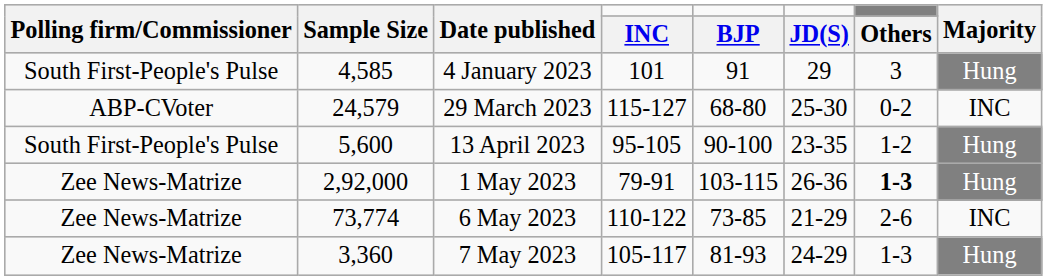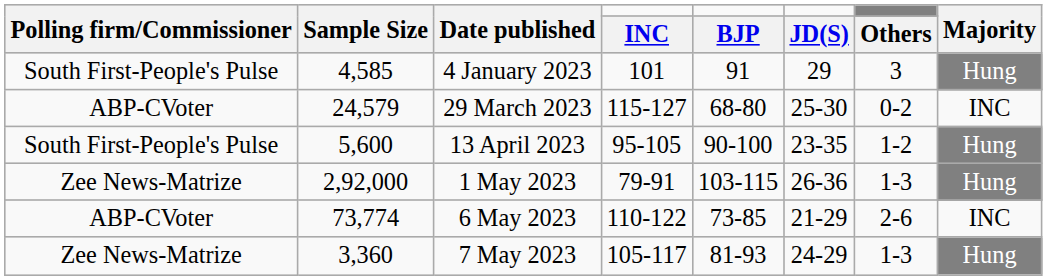(896, 182) bold -> (896, 182) normal
(151, 218) Zee News-Matrize -> (151, 218) ABP-CVoter
